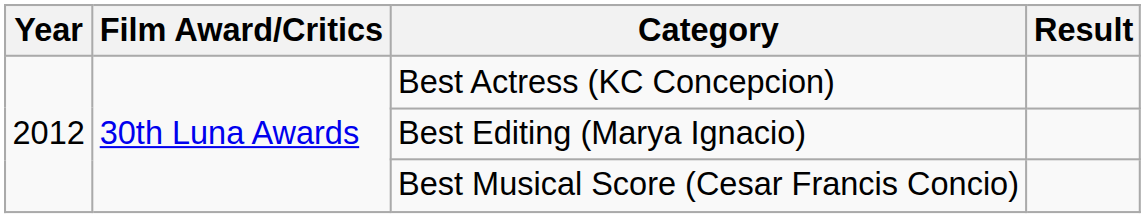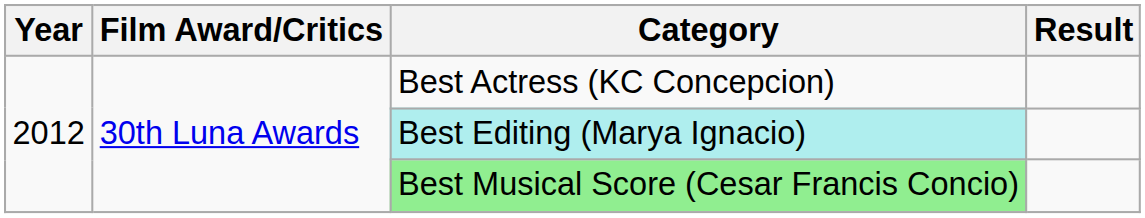(602, 133) no background -> (602, 133) paleturquoise background
(709, 184) no background -> (709, 184) lightgreen background
